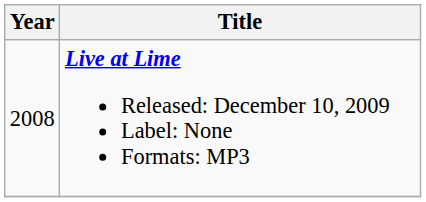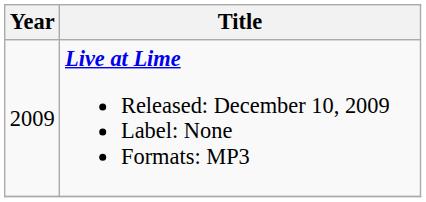(32, 117) 2008 -> (32, 117) 2009
